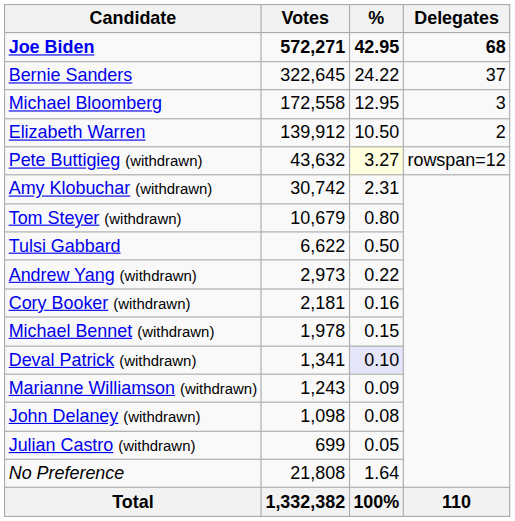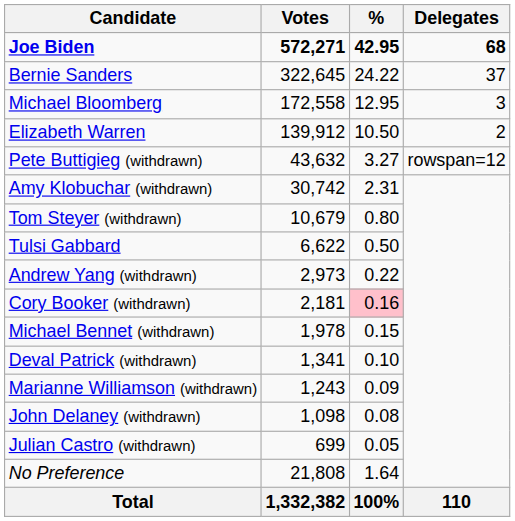(382, 160) lightyellow background -> (382, 160) no background
(382, 302) no background -> (382, 302) pink background
(382, 359) lavender background -> (382, 359) no background
